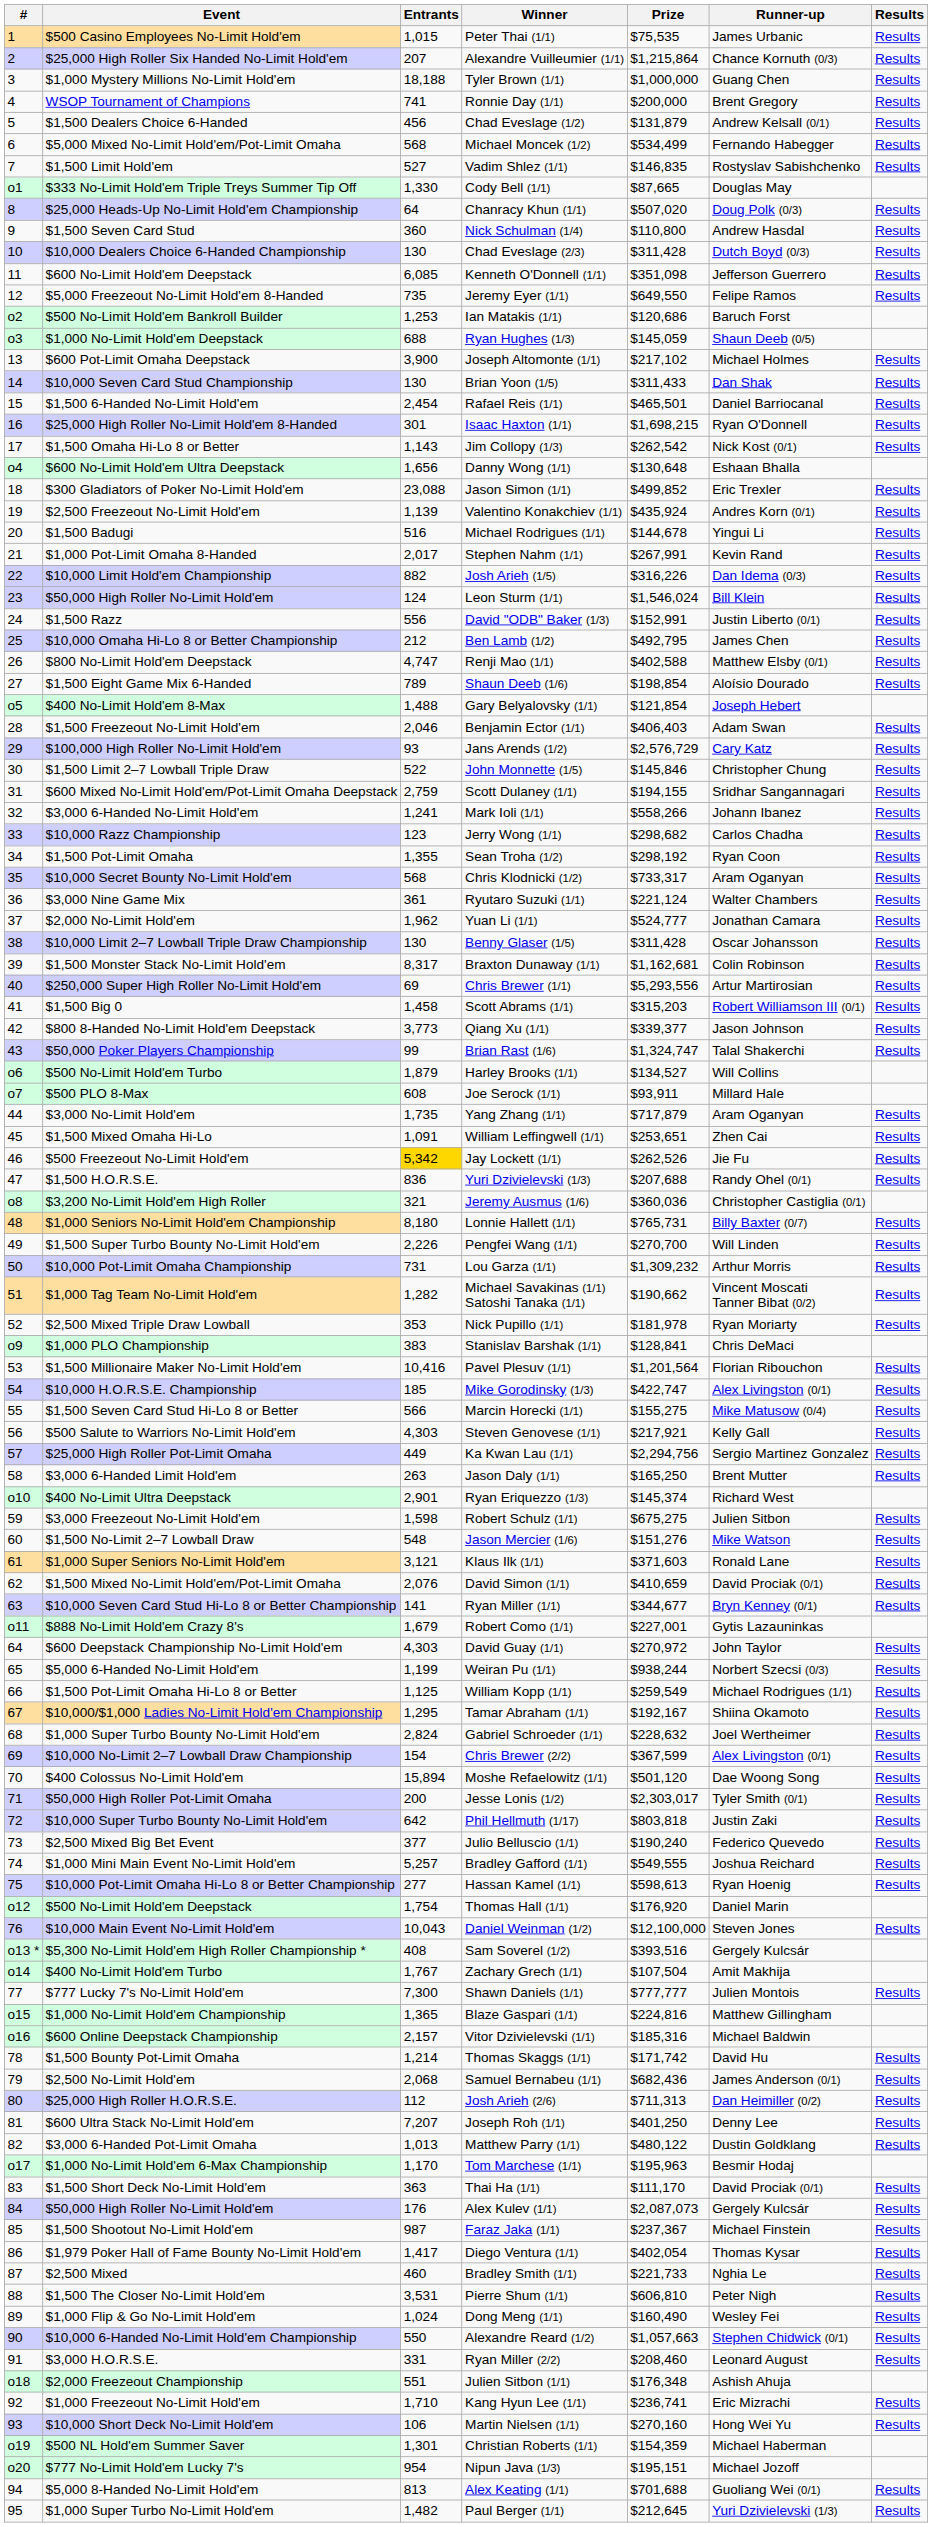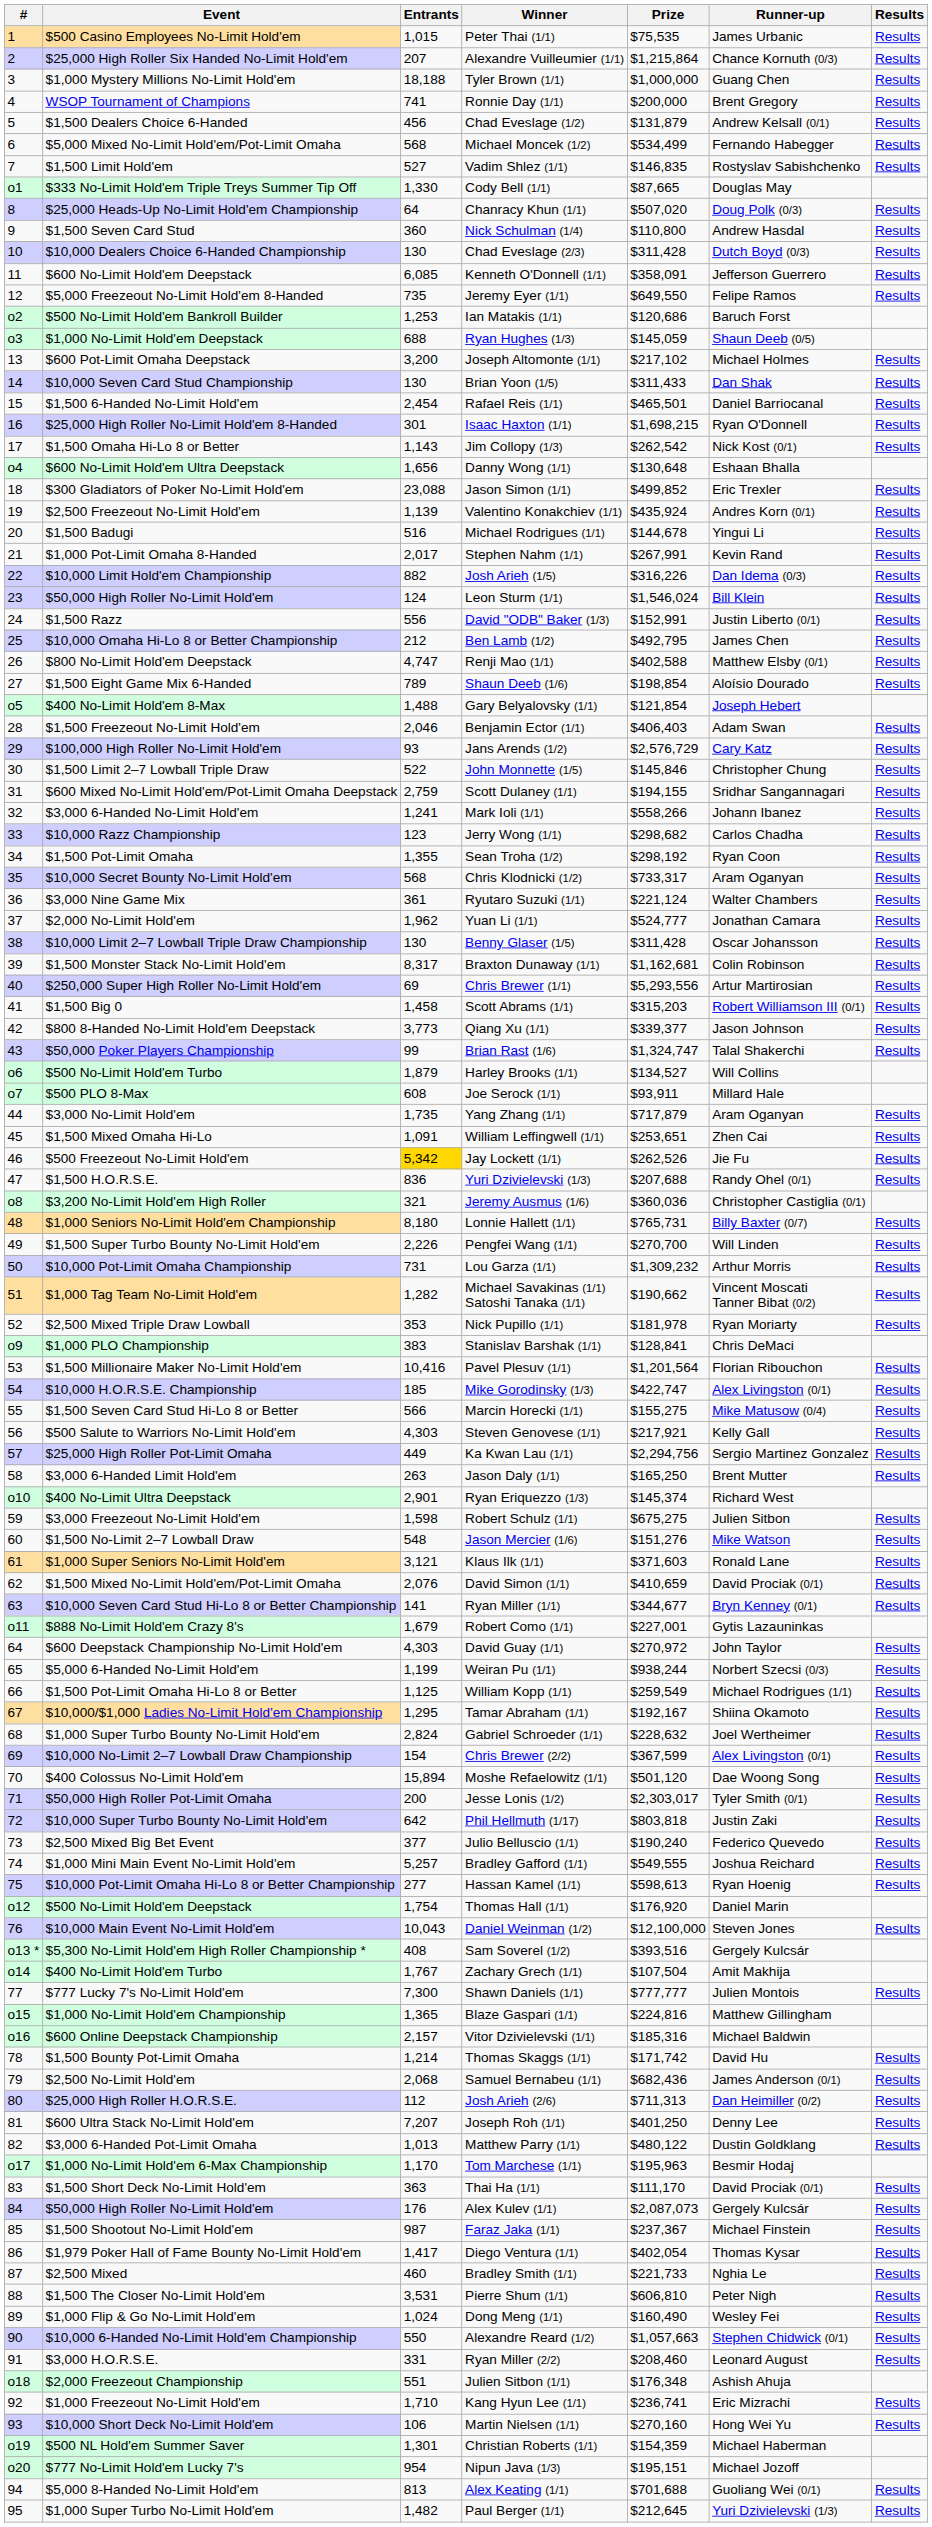(659, 274) $351,098 -> (659, 274) $358,091
(421, 360) 3,900 -> (421, 360) 3,200
